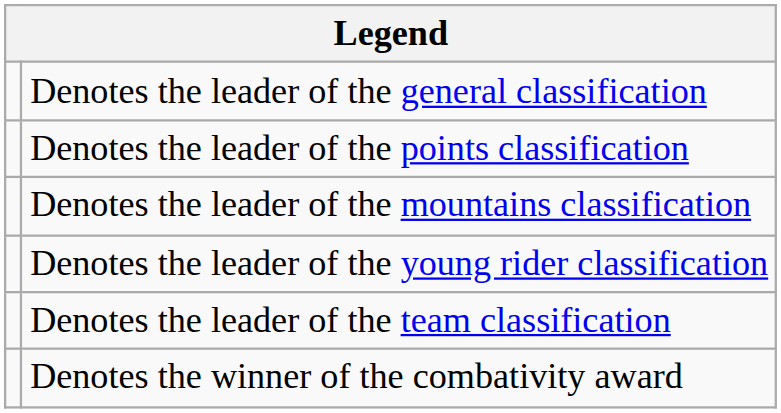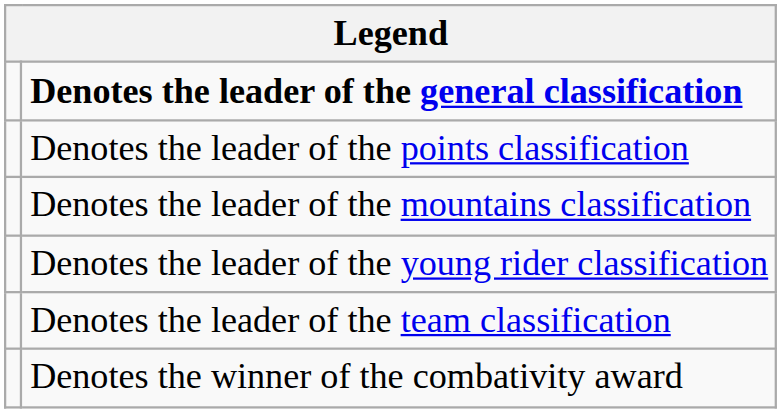(368, 90) normal -> (386, 90) bold
